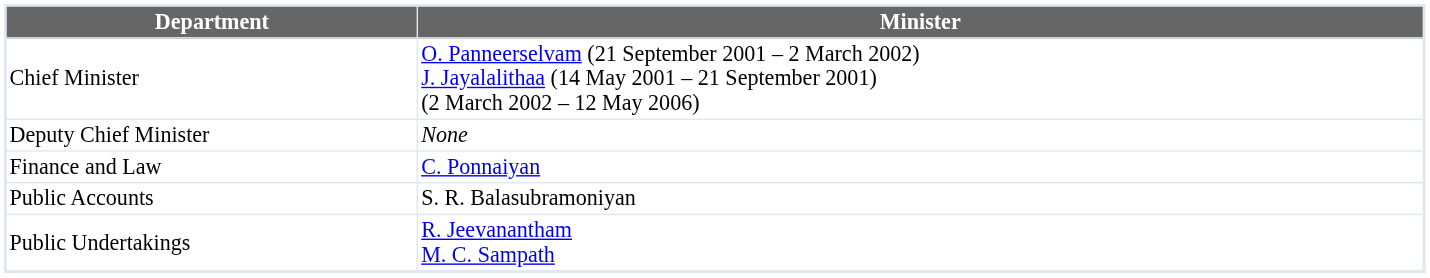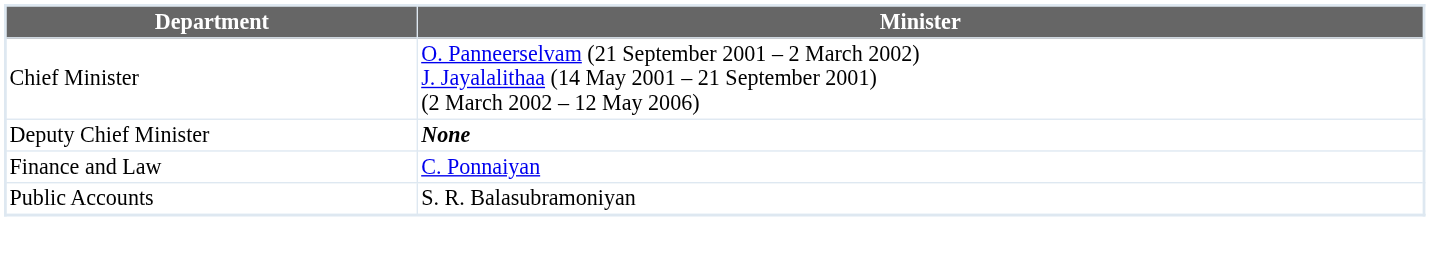(445, 134) normal -> (446, 134) bold
- row: (100, 242)
